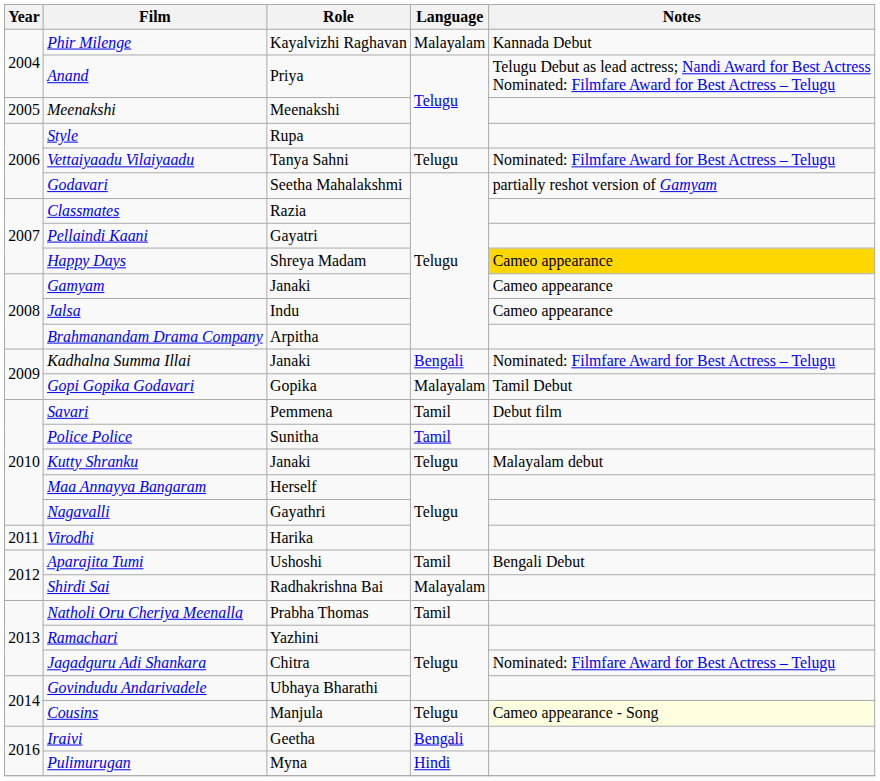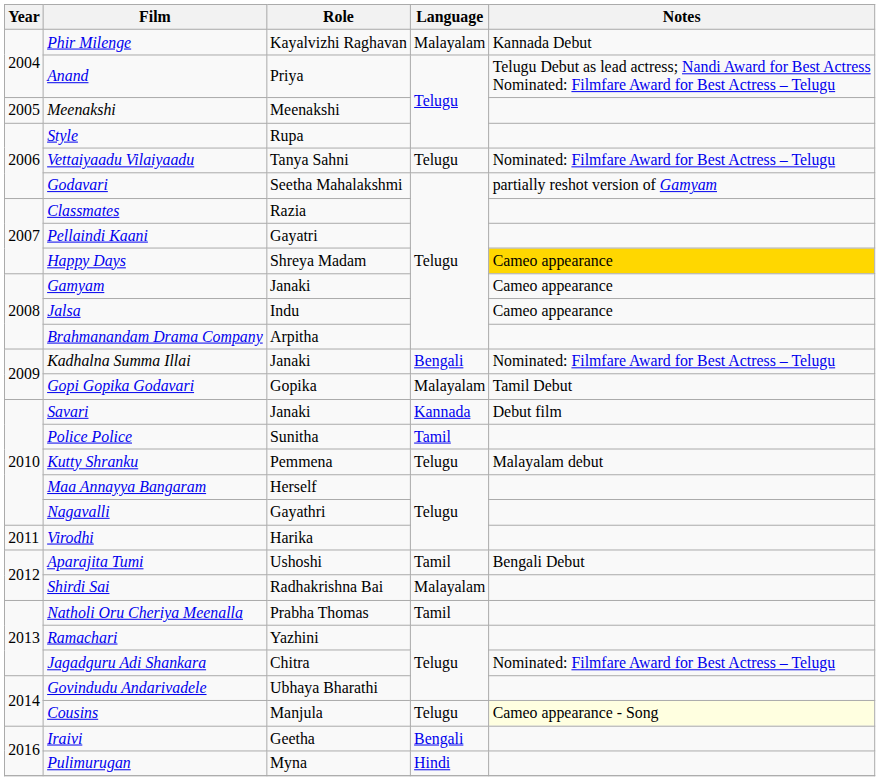(301, 411) Pemmena -> (290, 411) Janaki
(432, 411) Tamil -> (442, 411) Kannada
(290, 461) Janaki -> (301, 461) Pemmena
